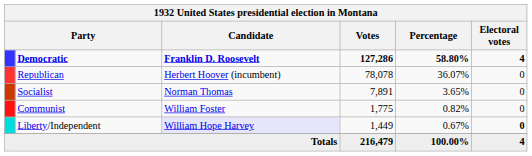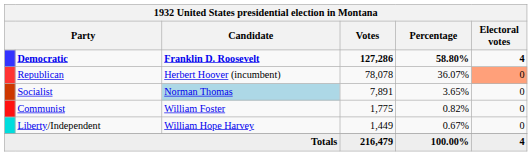(522, 75) no background -> (522, 75) lightsalmon background
(198, 92) no background -> (198, 92) lightblue background
(209, 125) lavender background -> (209, 125) no background
(522, 125) bold -> (522, 125) normal
